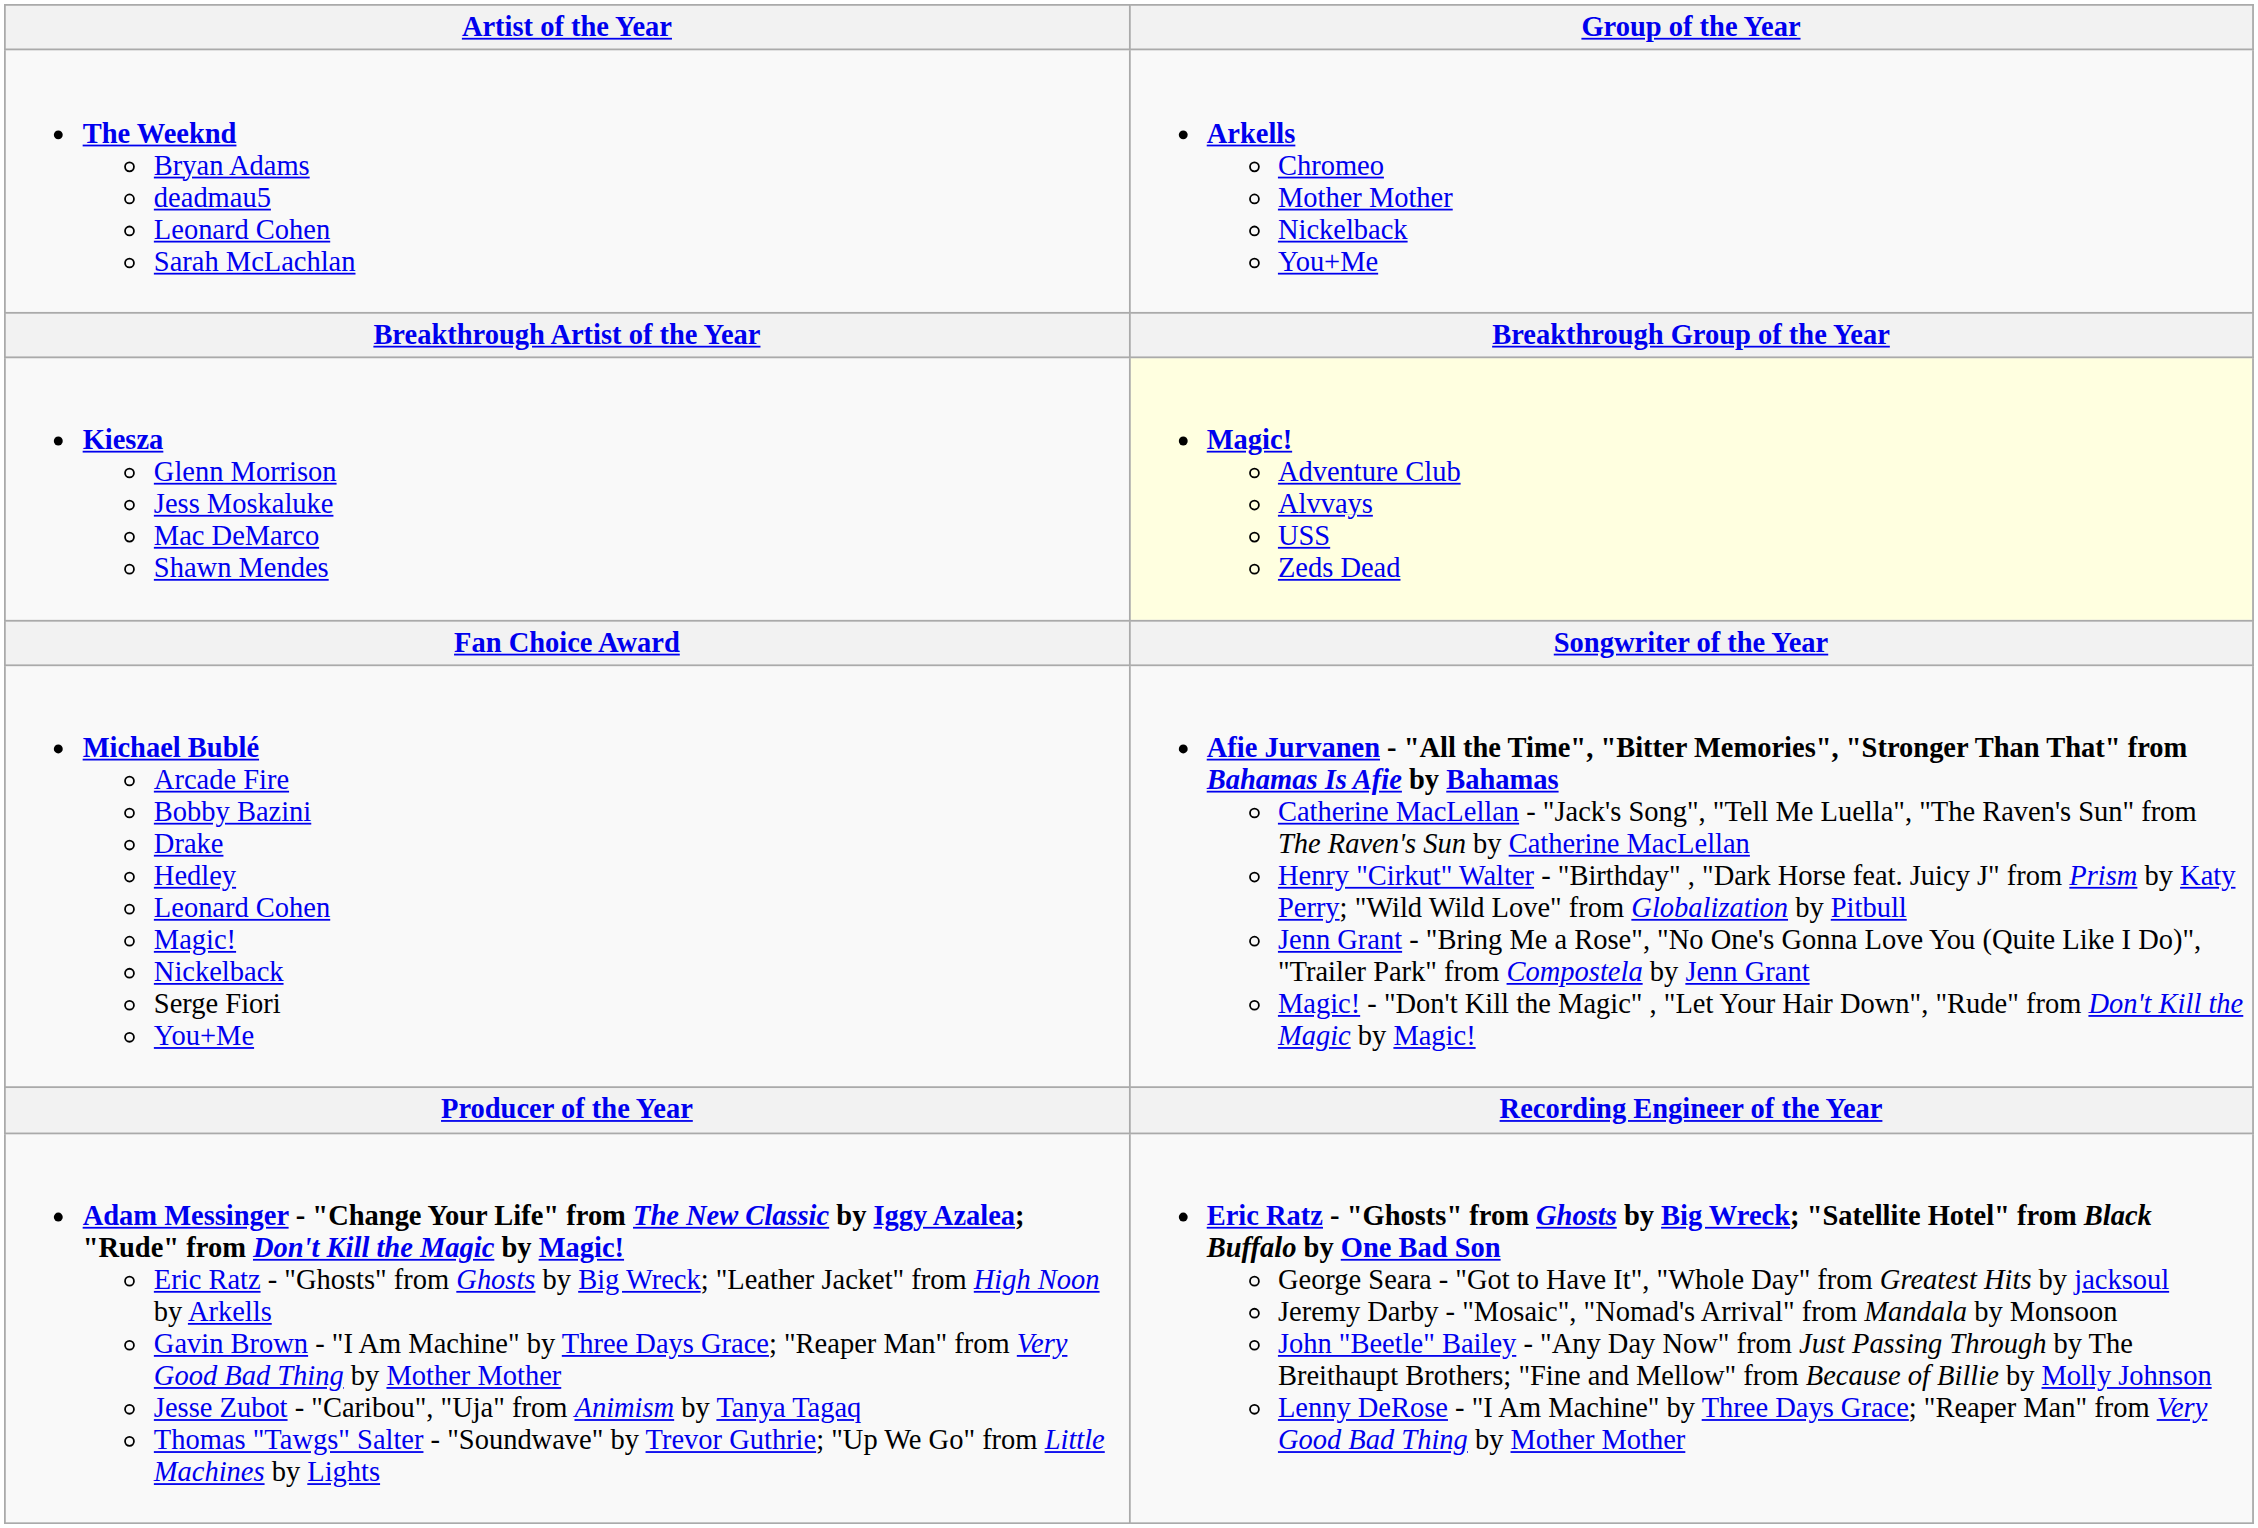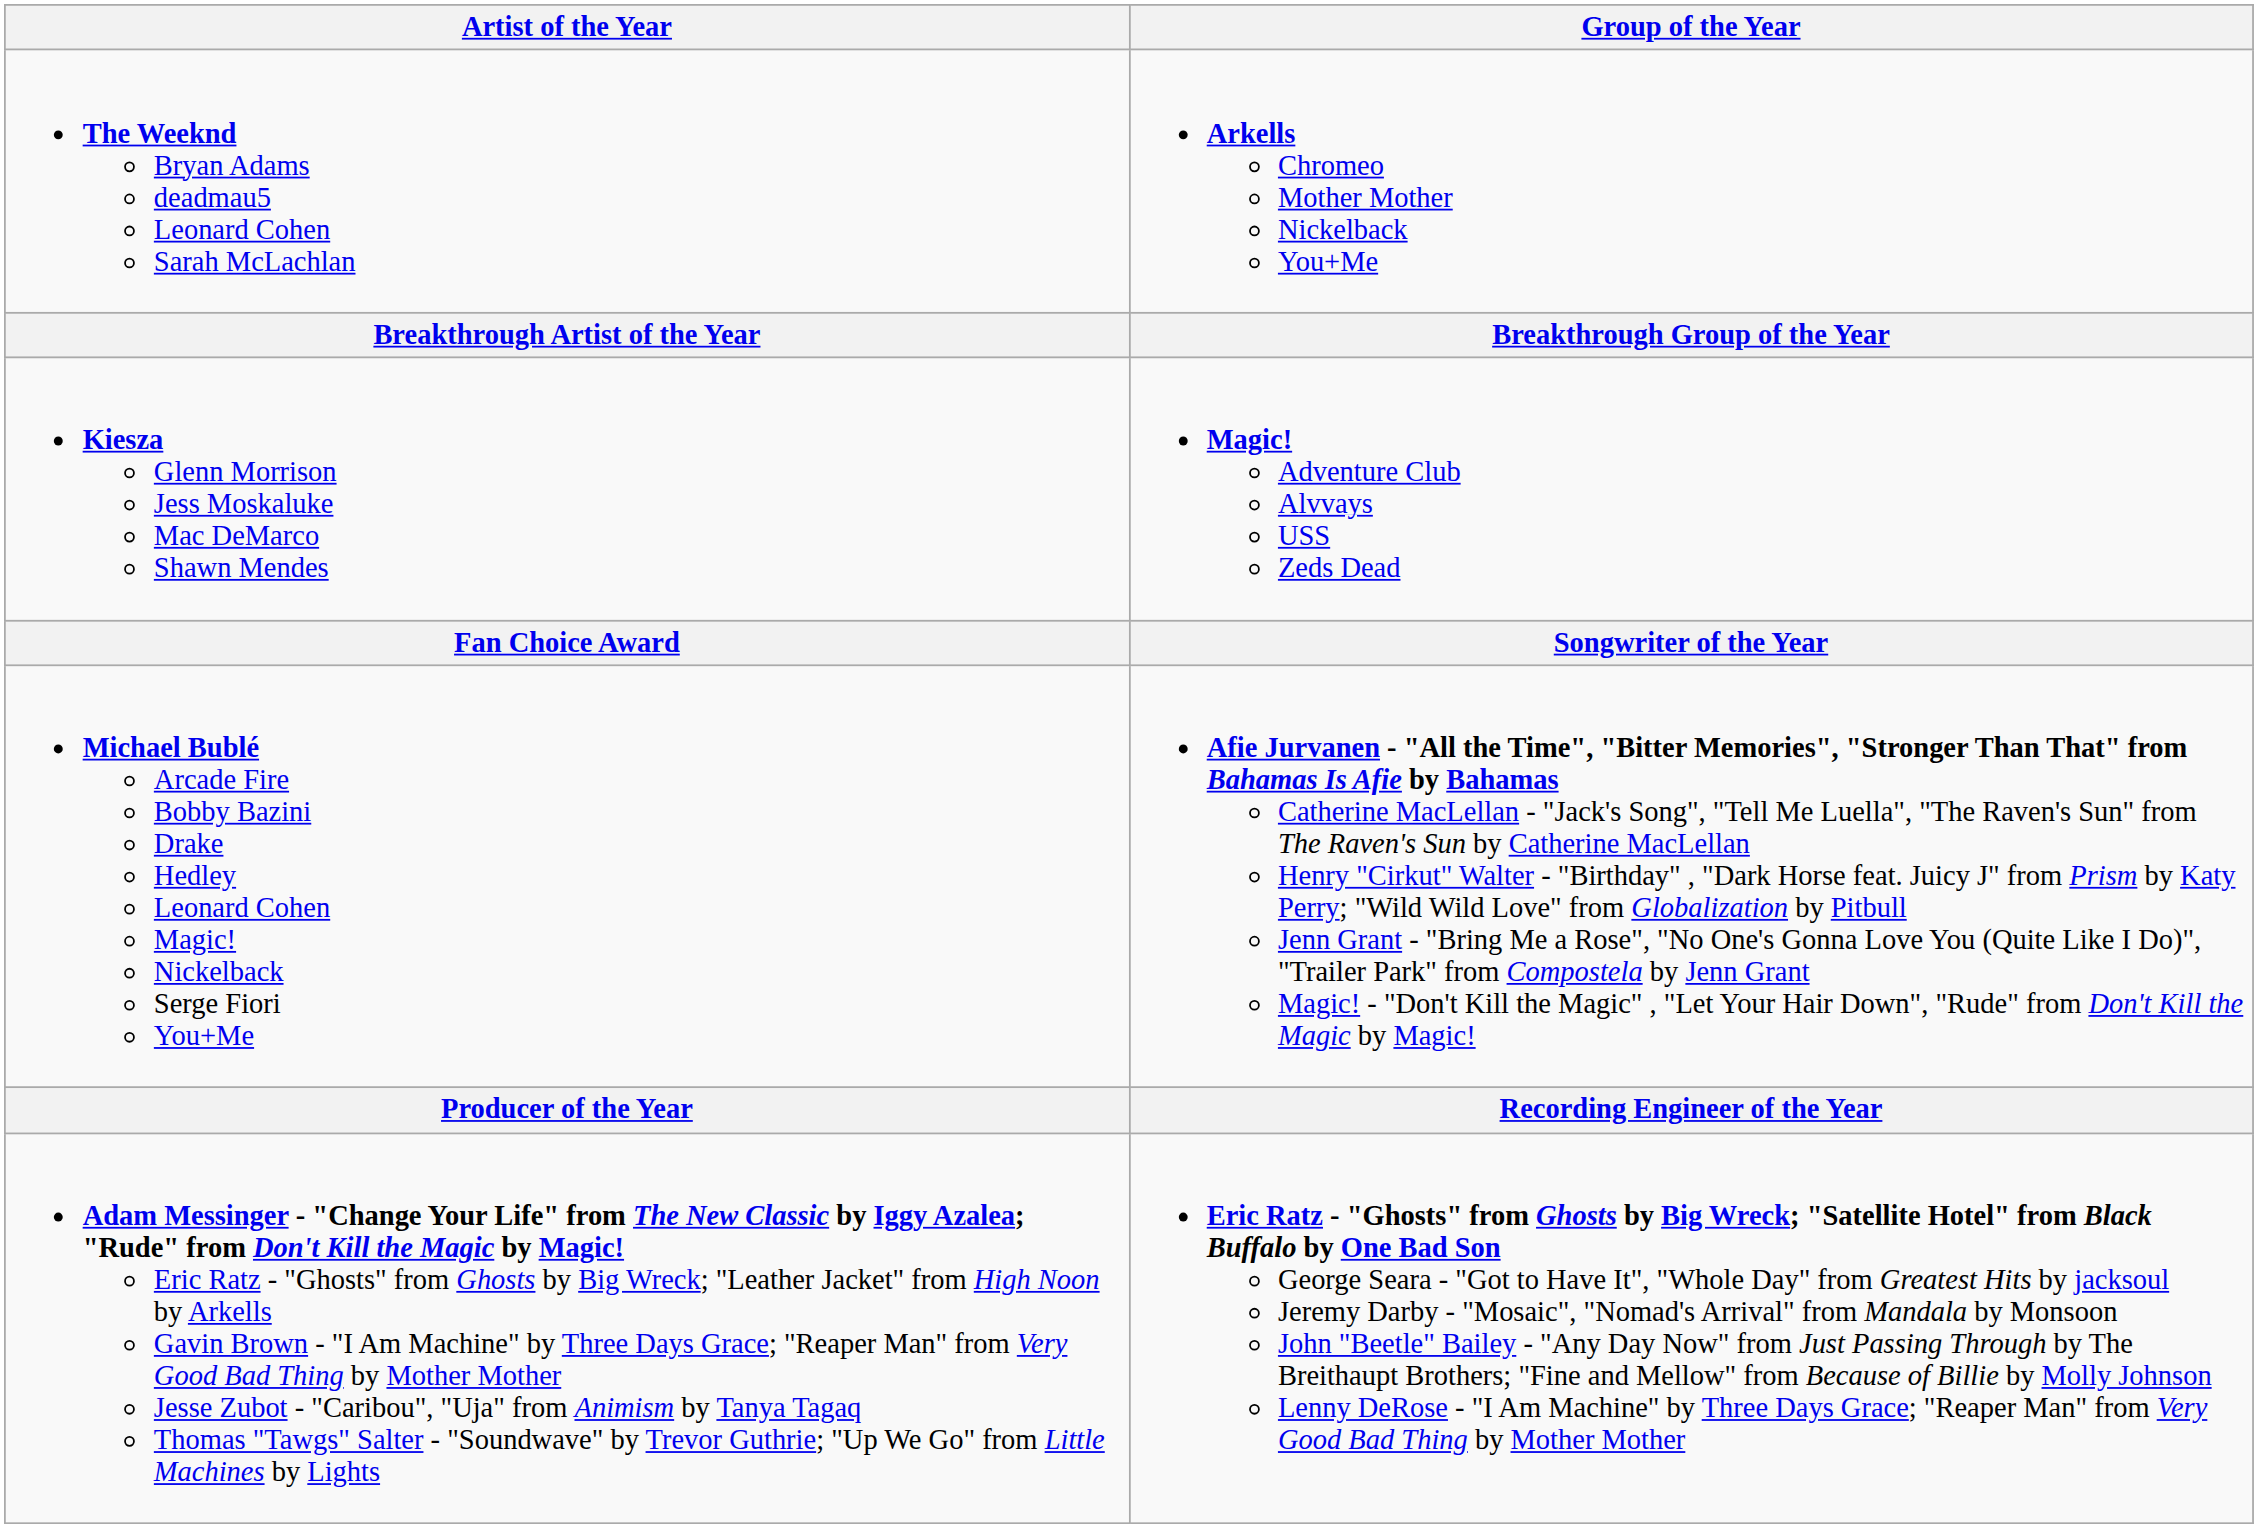(1691, 505) lightyellow background -> (1691, 505) no background
